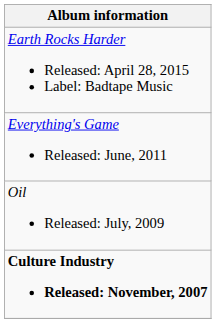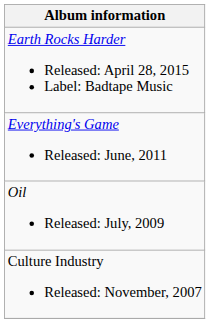(108, 277) bold -> (105, 277) normal
